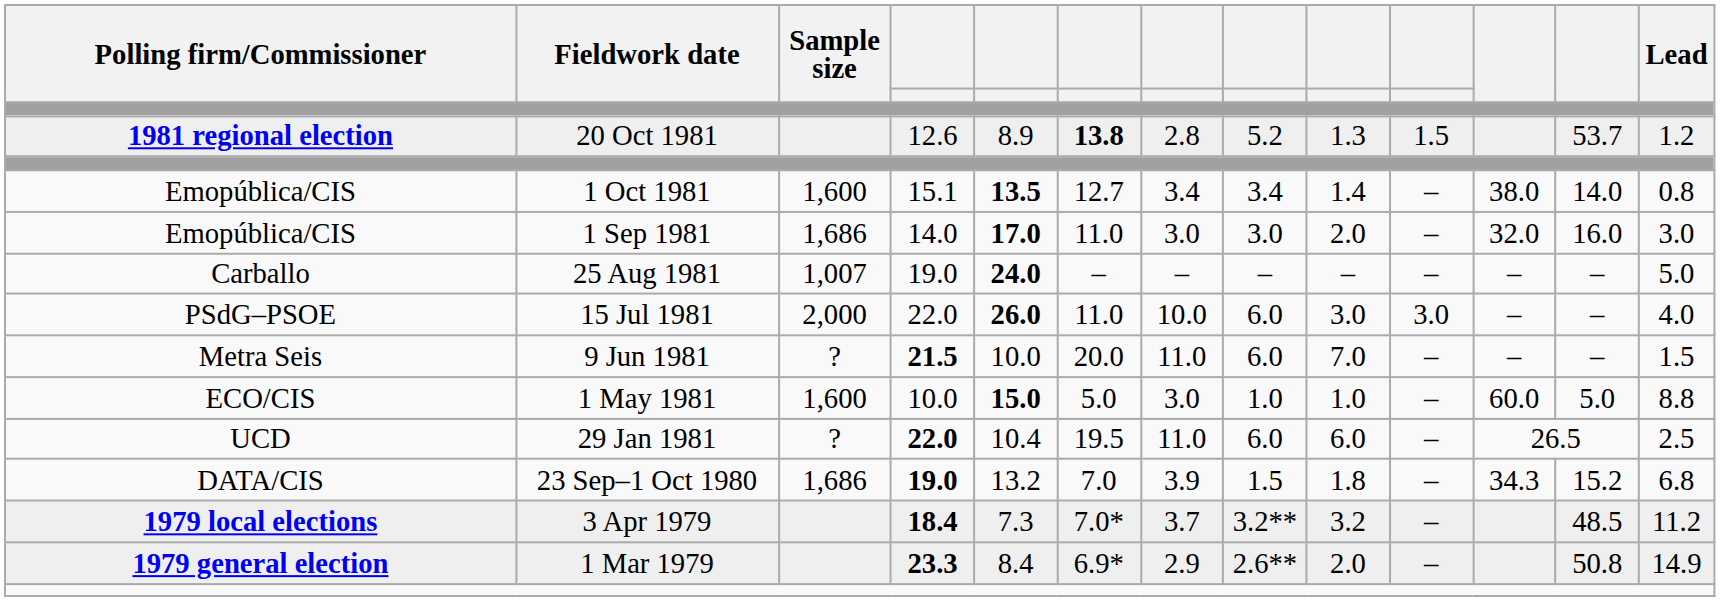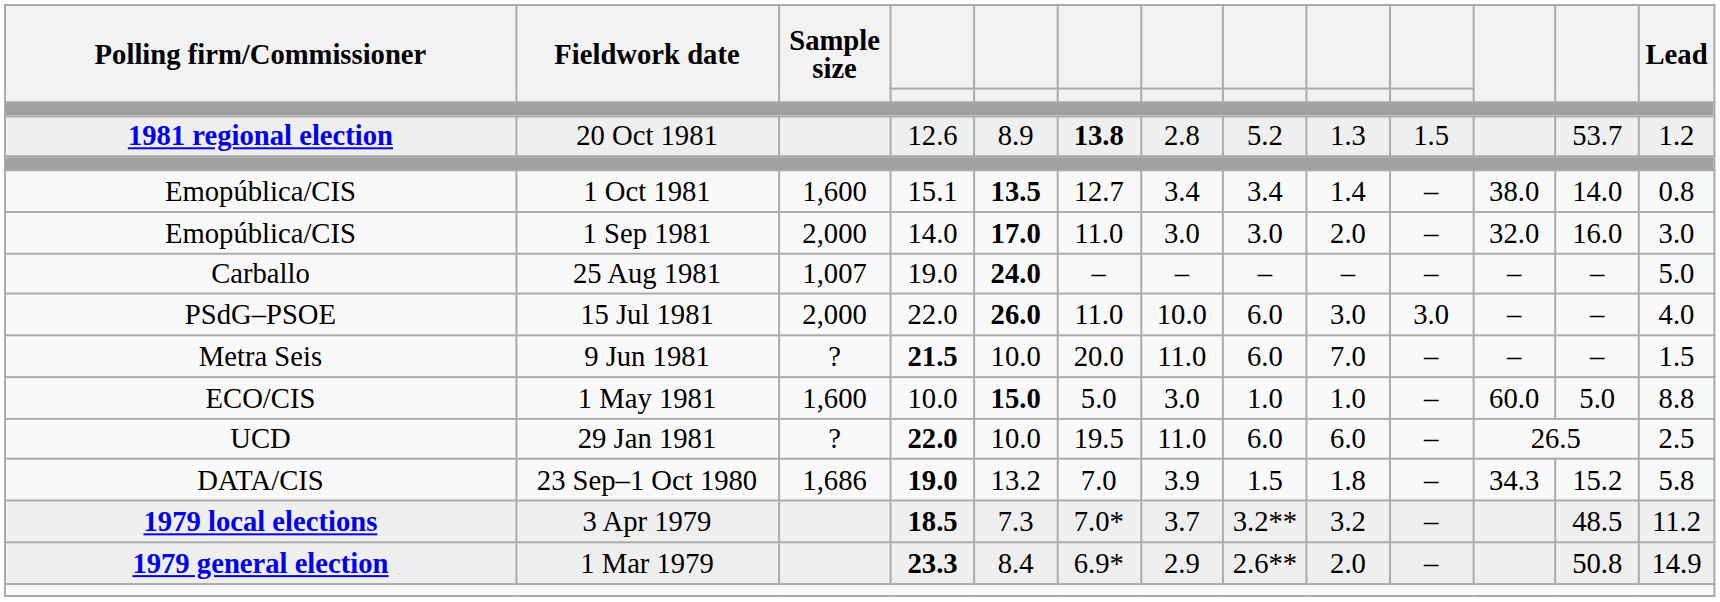(835, 232) 1,686 -> (835, 232) 2,000
(1016, 439) 10.4 -> (1016, 439) 10.0
(1677, 480) 6.8 -> (1677, 480) 5.8
(933, 522) 18.4 -> (933, 522) 18.5
